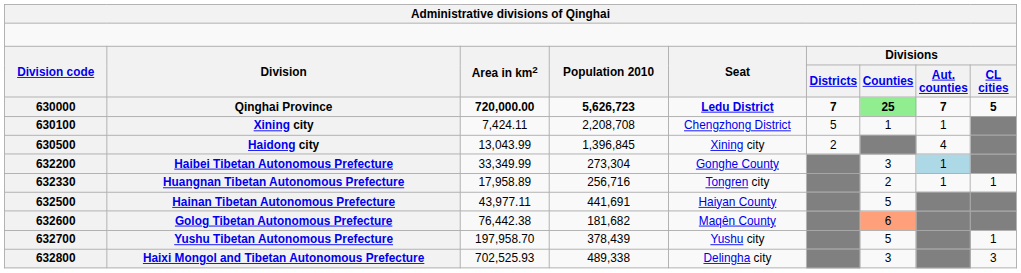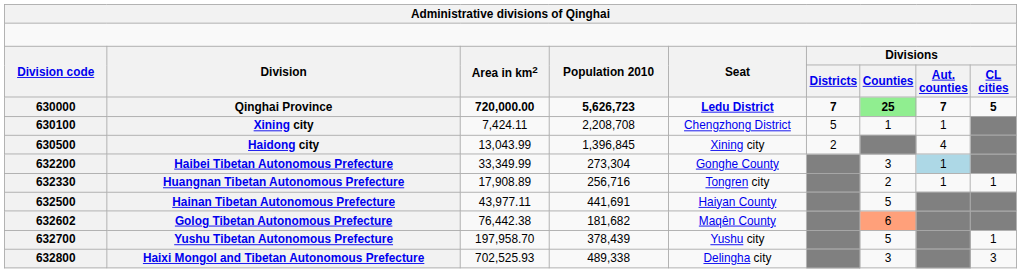(505, 183) 17,958.89 -> (505, 183) 17,908.89
(56, 221) 632600 -> (56, 221) 632602
